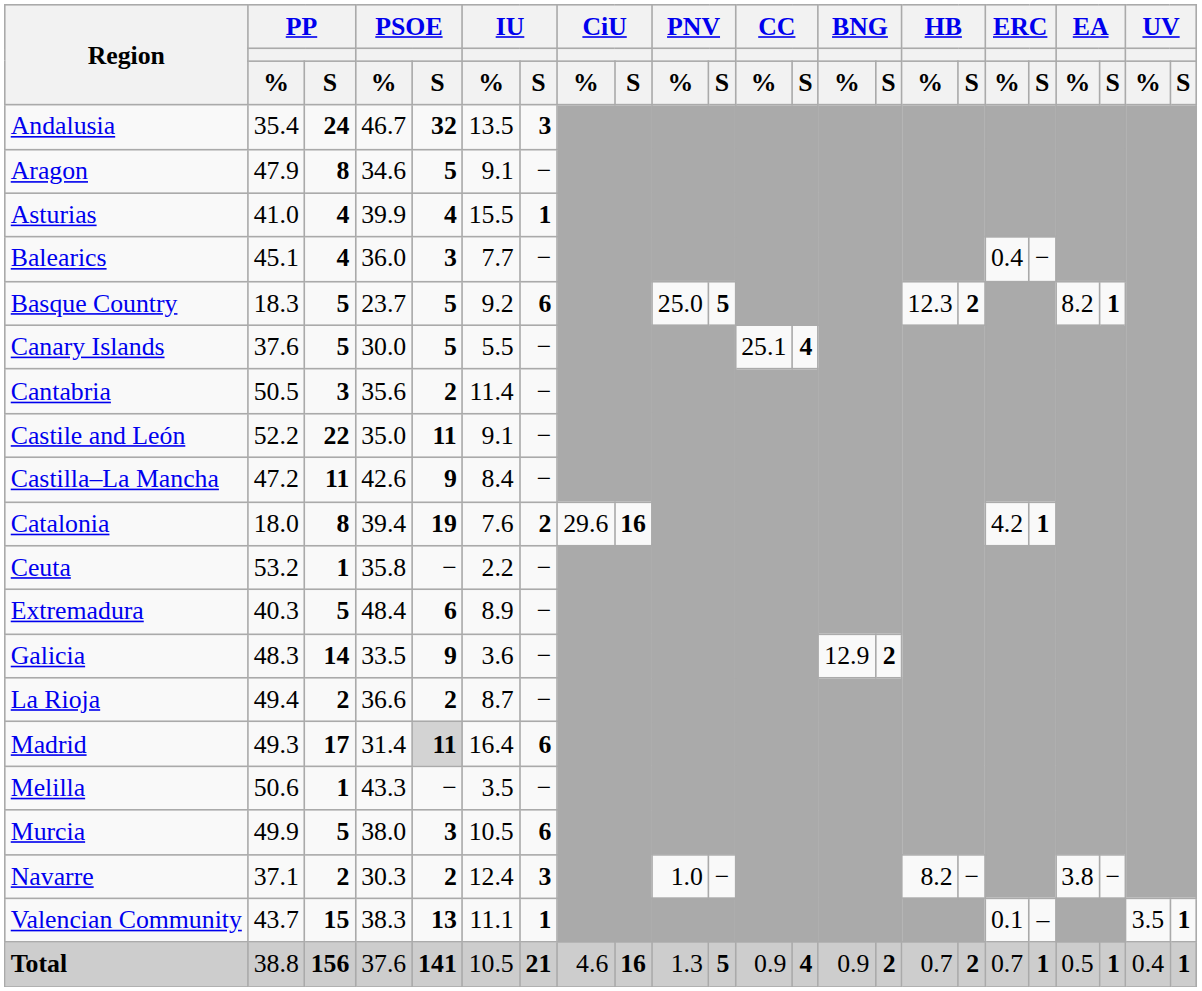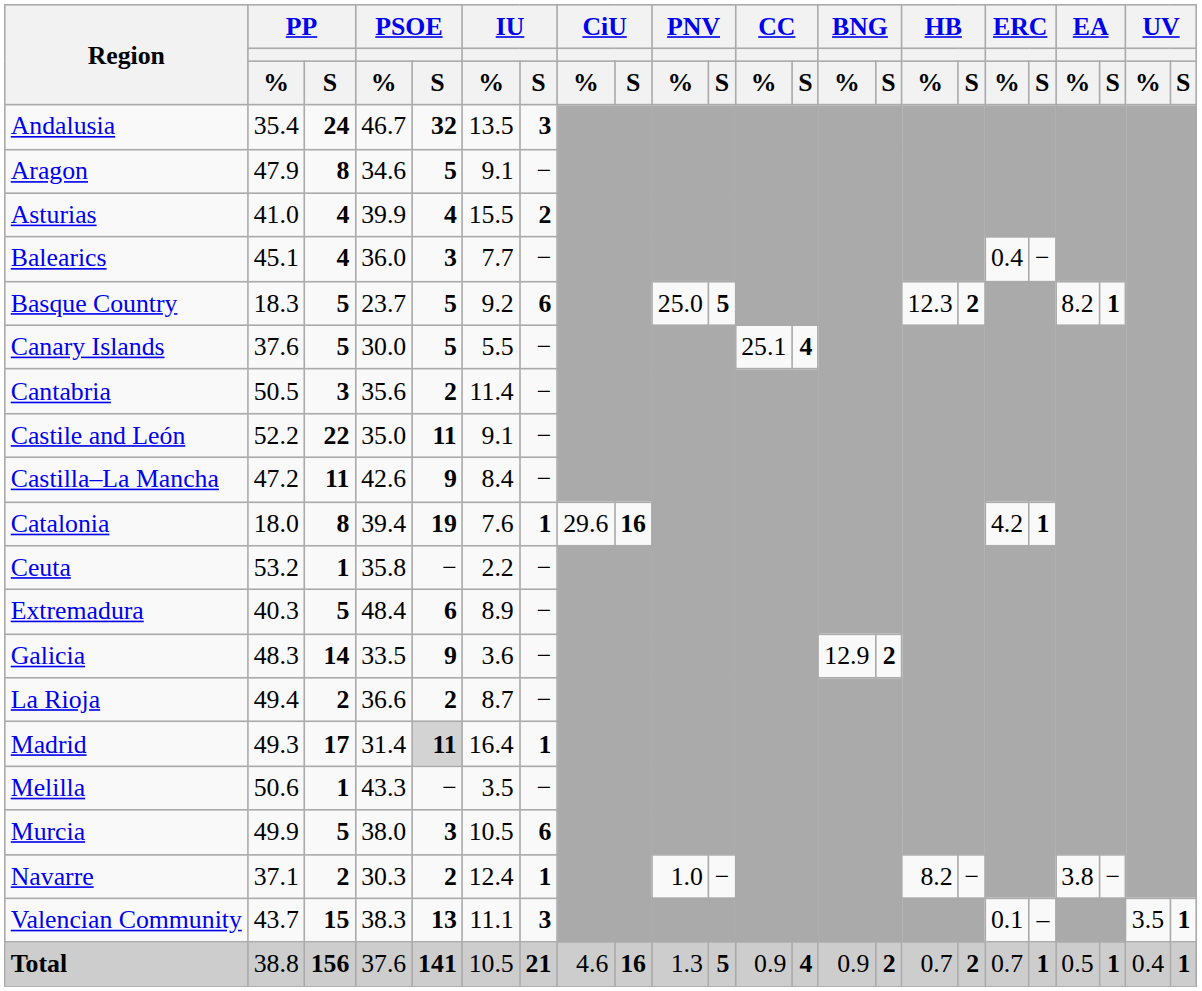(545, 214) 1 -> (545, 214) 2
(545, 523) 2 -> (545, 523) 1
(545, 743) 6 -> (545, 743) 1
(545, 875) 3 -> (545, 875) 1
(545, 919) 1 -> (545, 919) 3
